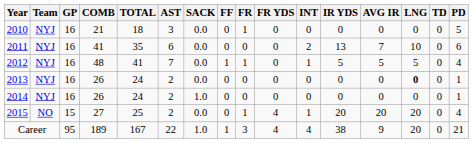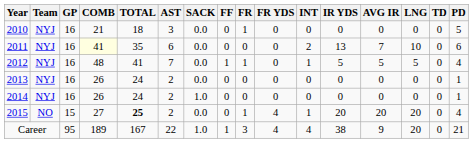(98, 46) no background -> (98, 46) lightyellow background
(416, 79) bold -> (416, 79) normal
(138, 113) normal -> (138, 113) bold
